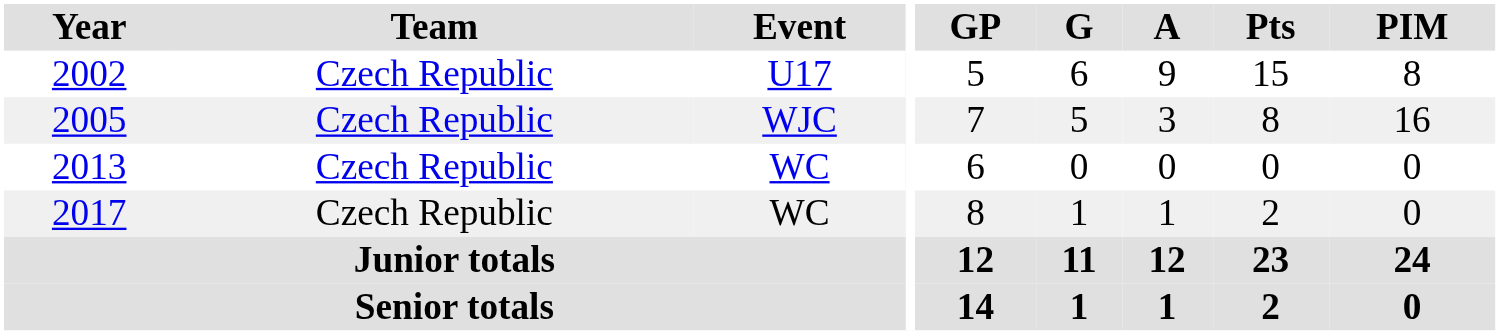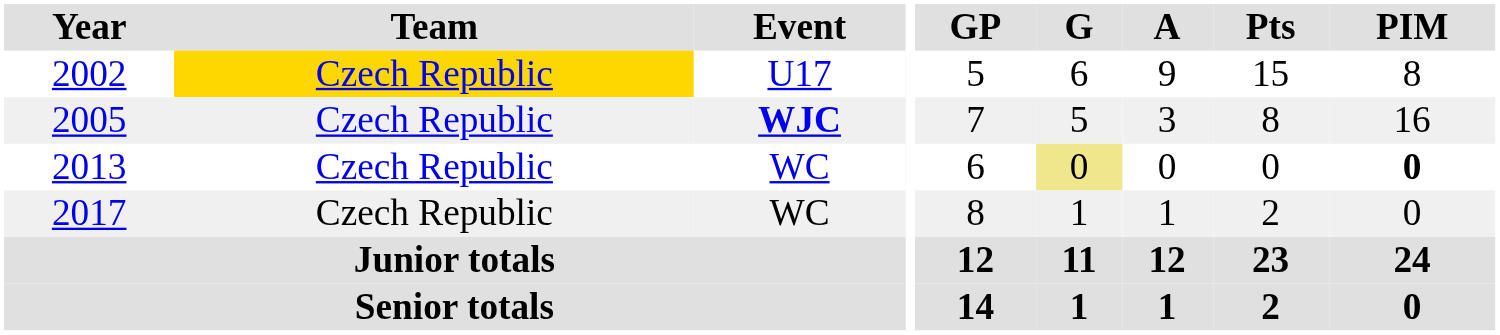(434, 73) no background -> (434, 73) gold background
(800, 119) normal -> (800, 119) bold
(1079, 166) no background -> (1079, 166) khaki background
(1412, 166) normal -> (1412, 166) bold
